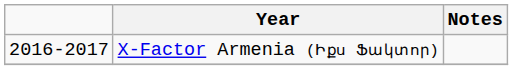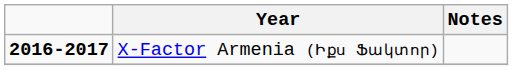(59, 50) normal -> (59, 50) bold
